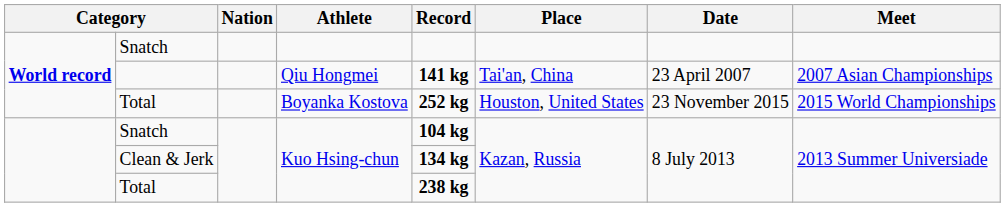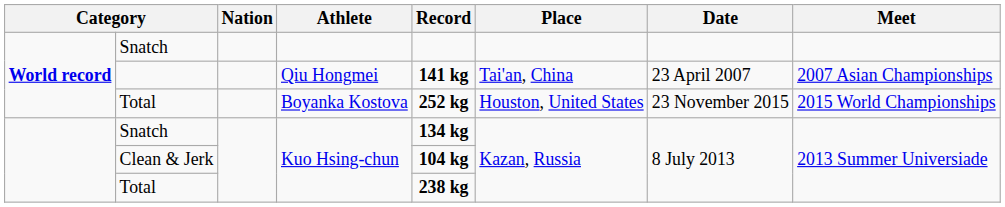(444, 131) 104 kg -> (444, 131) 134 kg
(444, 159) 134 kg -> (444, 159) 104 kg
